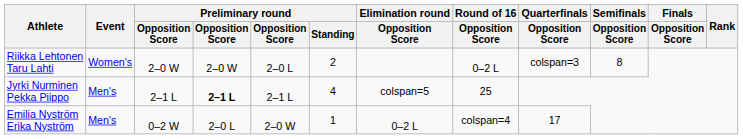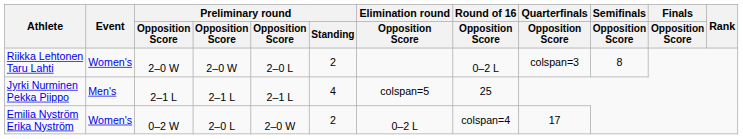(222, 98) bold -> (222, 98) normal
(102, 120) Men's -> (110, 120) Women's
(333, 120) 1 -> (333, 120) 2
